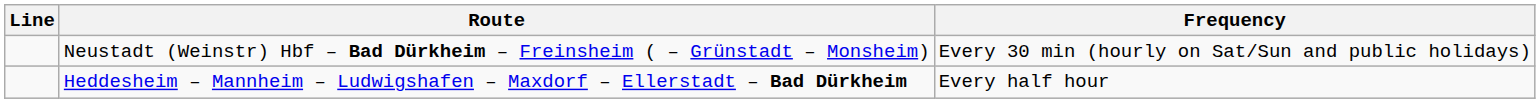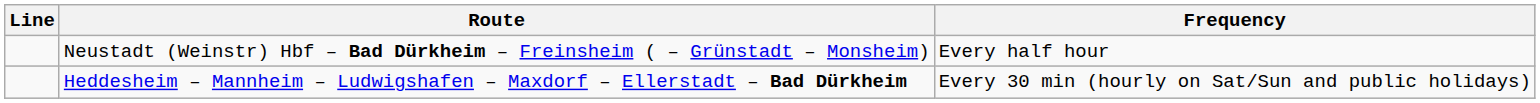(1235, 51) Every 30 min (hourly on Sat/Sun and public holidays) -> (1024, 51) Every half hour
(1024, 82) Every half hour -> (1235, 82) Every 30 min (hourly on Sat/Sun and public holidays)
